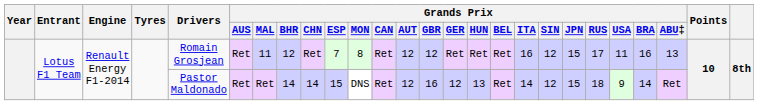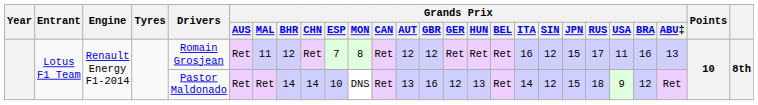(336, 84) 15 -> (336, 84) 10
(408, 84) 12 -> (408, 84) 13
(645, 84) 14 -> (645, 84) 12
